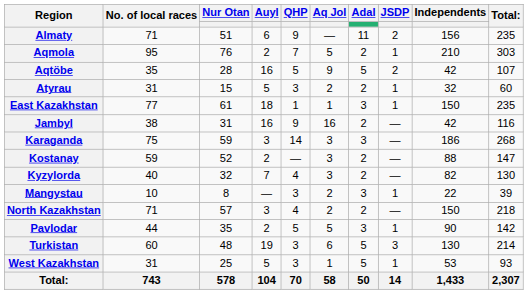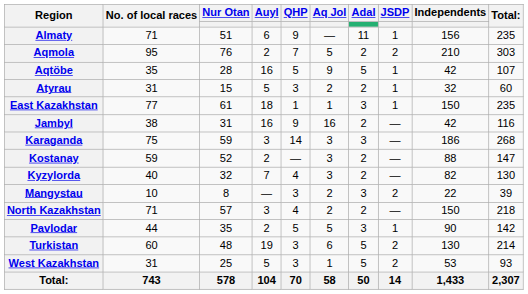(395, 35) 2 -> (395, 35) 1
(395, 53) 1 -> (395, 53) 2
(395, 70) 2 -> (395, 70) 1
(395, 193) 1 -> (395, 193) 2
(395, 245) 3 -> (395, 245) 2
(395, 263) 1 -> (395, 263) 2
